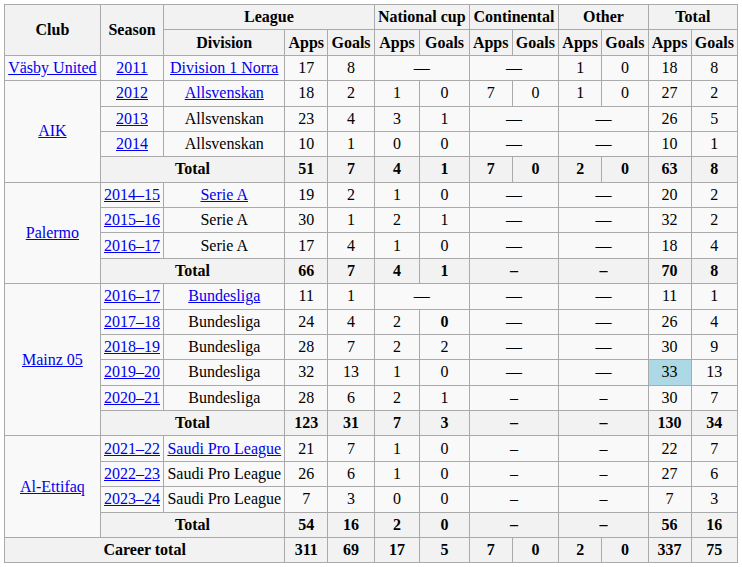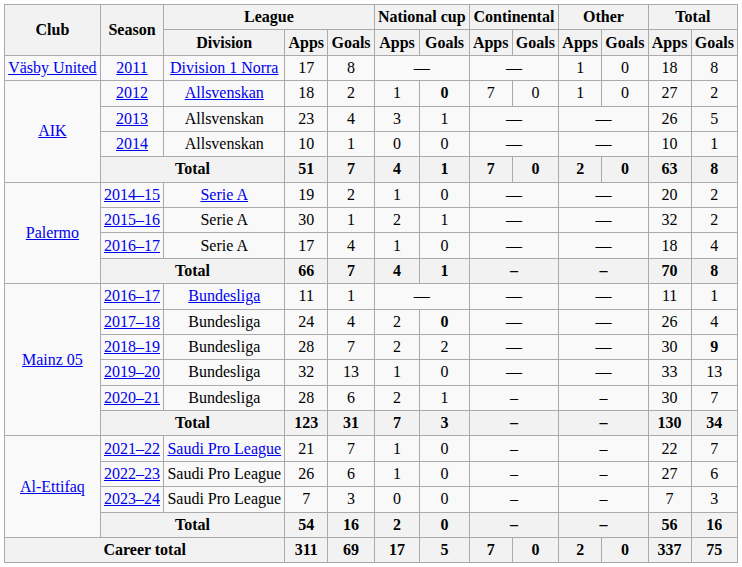(445, 93) normal -> (445, 93) bold
(714, 347) normal -> (714, 347) bold
(670, 372) lightblue background -> (670, 372) no background
